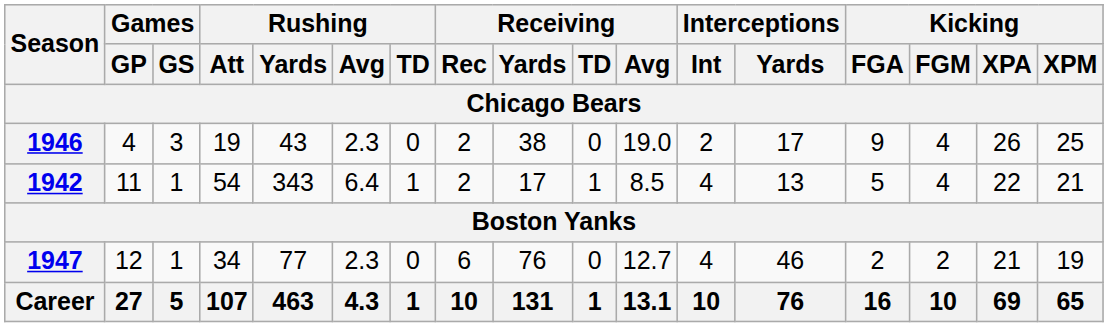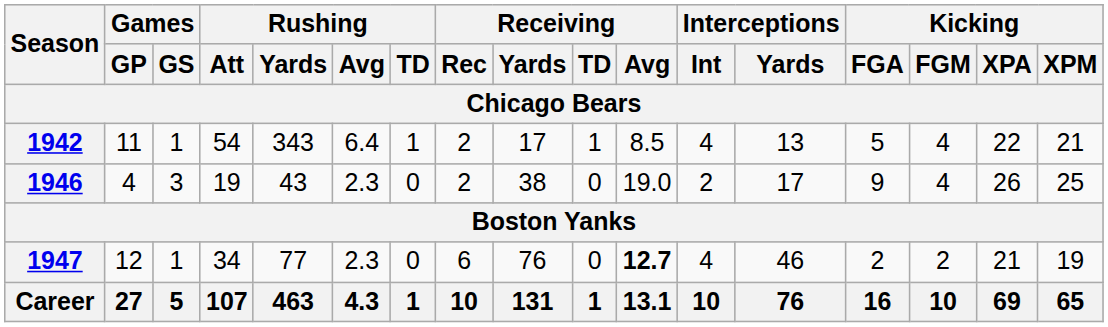rows swapped: (55, 182) <-> (55, 143)
(647, 261) normal -> (647, 261) bold
